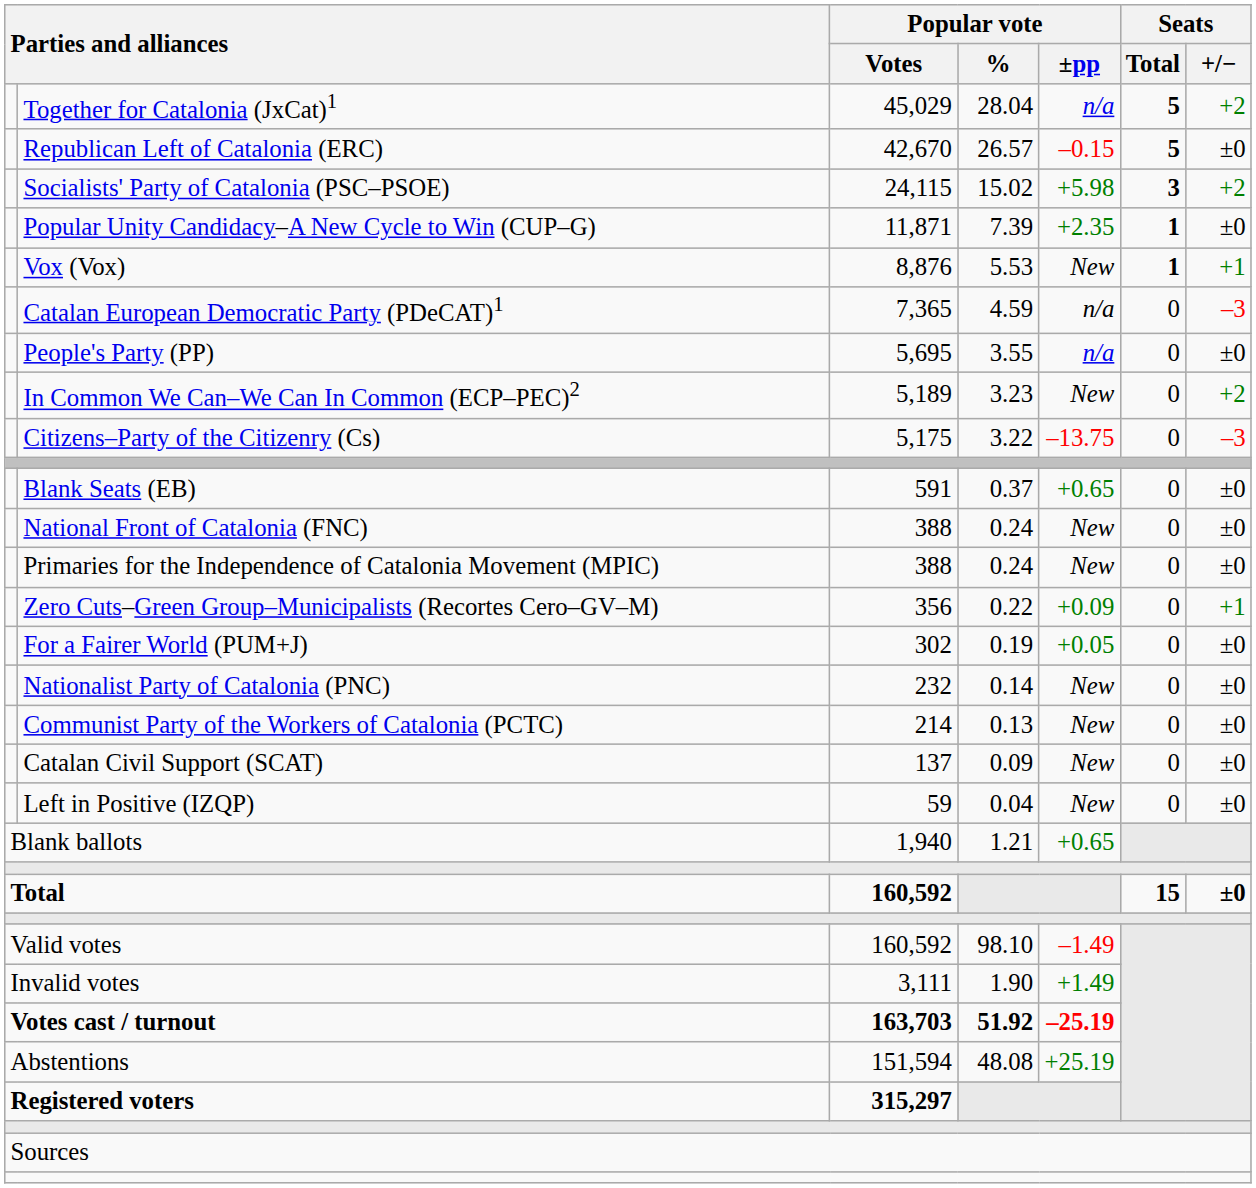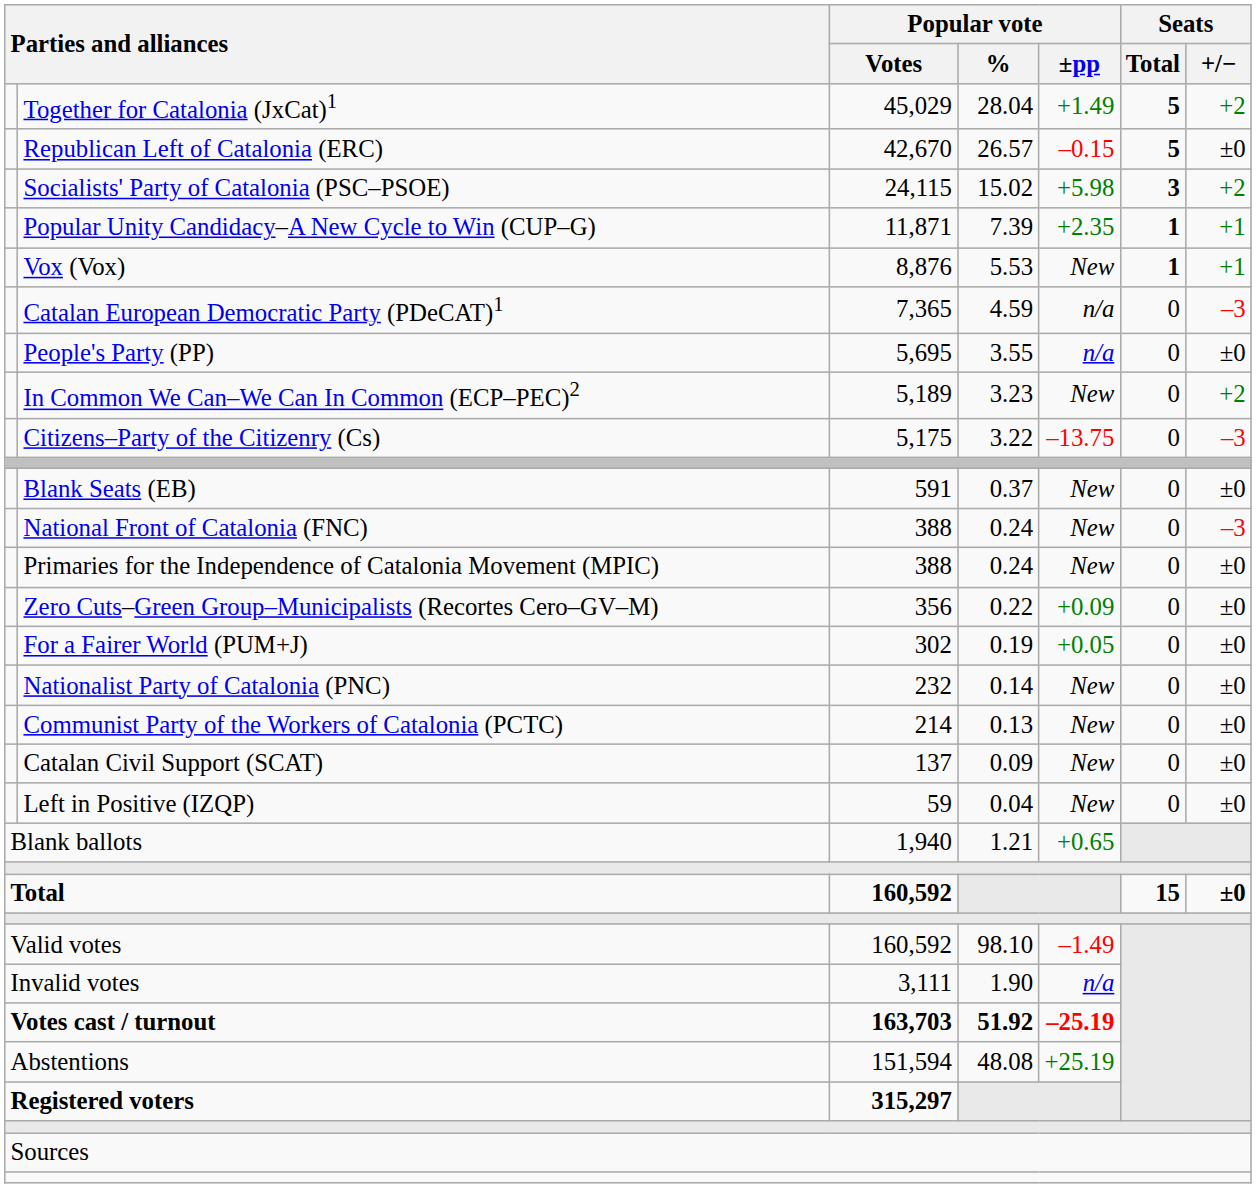(1098, 106) n/a -> (1086, 106) +1.49
(1233, 227) ±0 -> (1232, 227) +1
(1086, 488) +0.65 -> (1092, 488) New
(1233, 527) ±0 -> (1233, 527) –3
(1232, 606) +1 -> (1233, 606) ±0
(1086, 983) +1.49 -> (1098, 983) n/a
